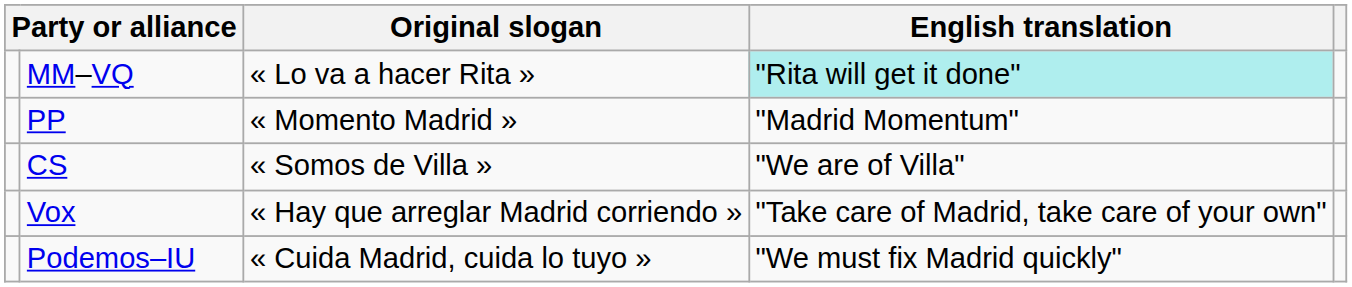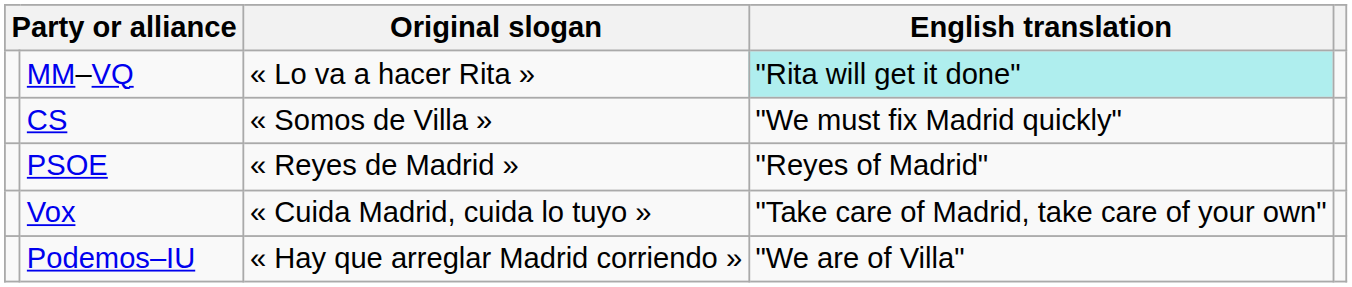- row: (46, 119)
(860, 166) "We are of Villa" -> (939, 119) "We must fix Madrid quickly"
+ row: (67, 166)
(496, 212) « Hay que arreglar Madrid corriendo » -> (451, 212) « Cuida Madrid, cuida lo tuyo »
(451, 258) « Cuida Madrid, cuida lo tuyo » -> (496, 258) « Hay que arreglar Madrid corriendo »
(939, 258) "We must fix Madrid quickly" -> (860, 258) "We are of Villa"
